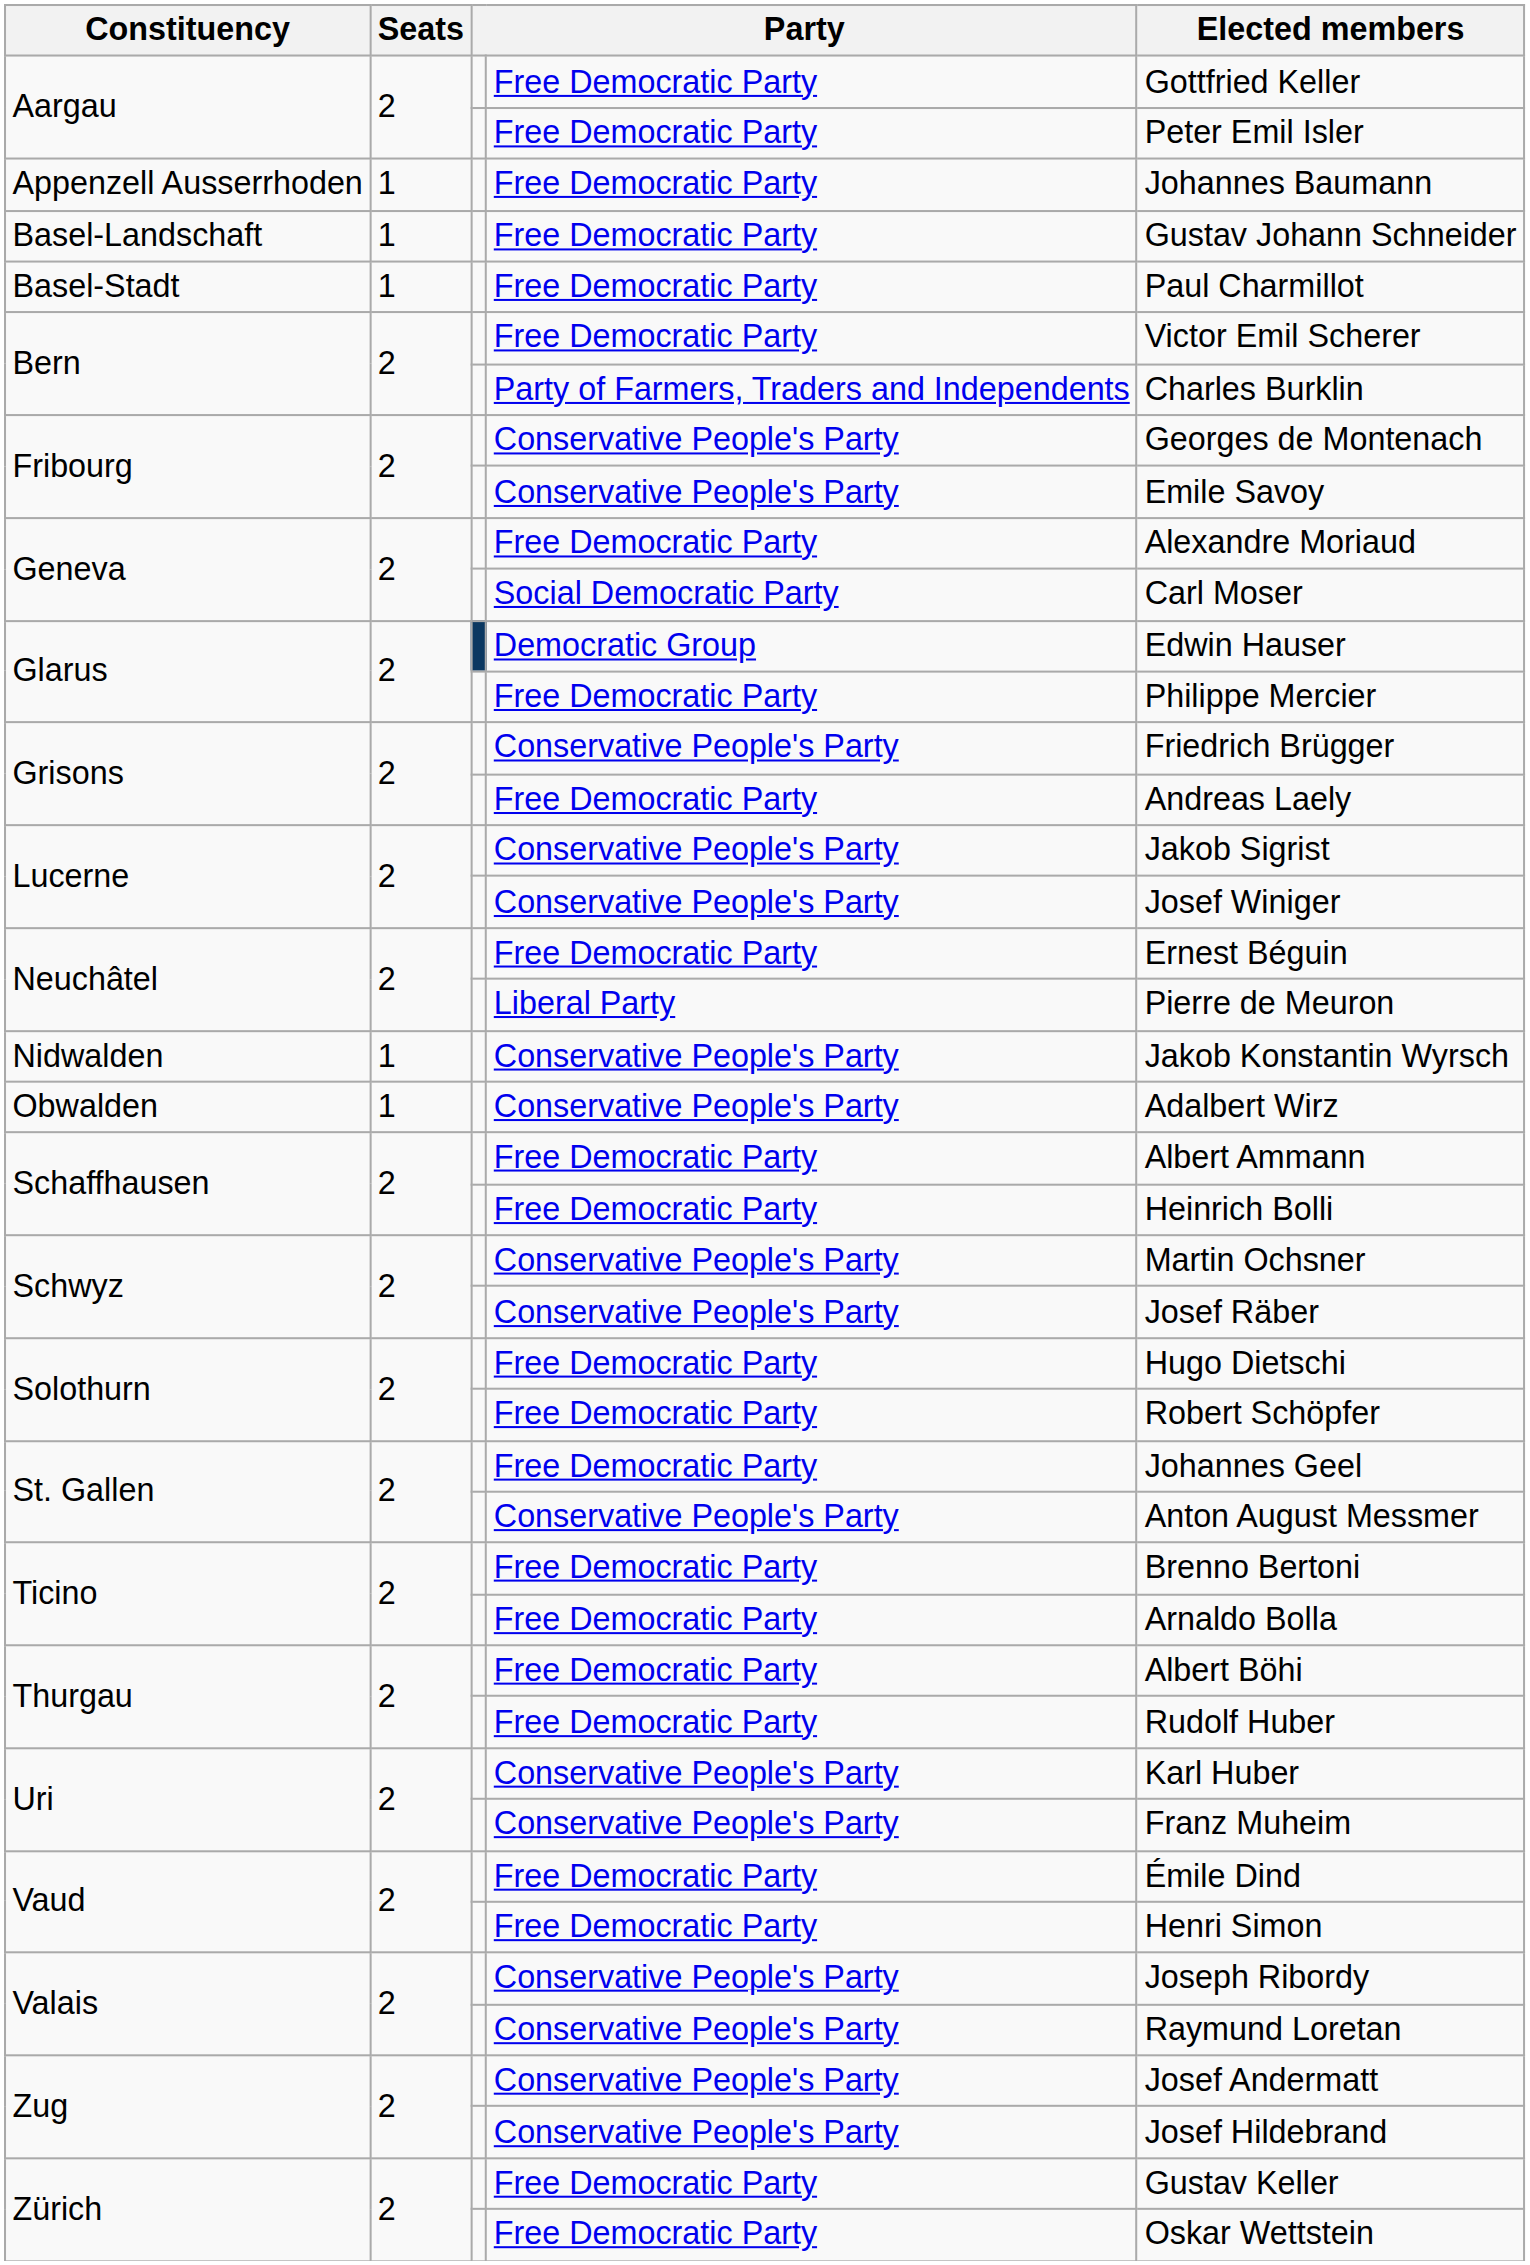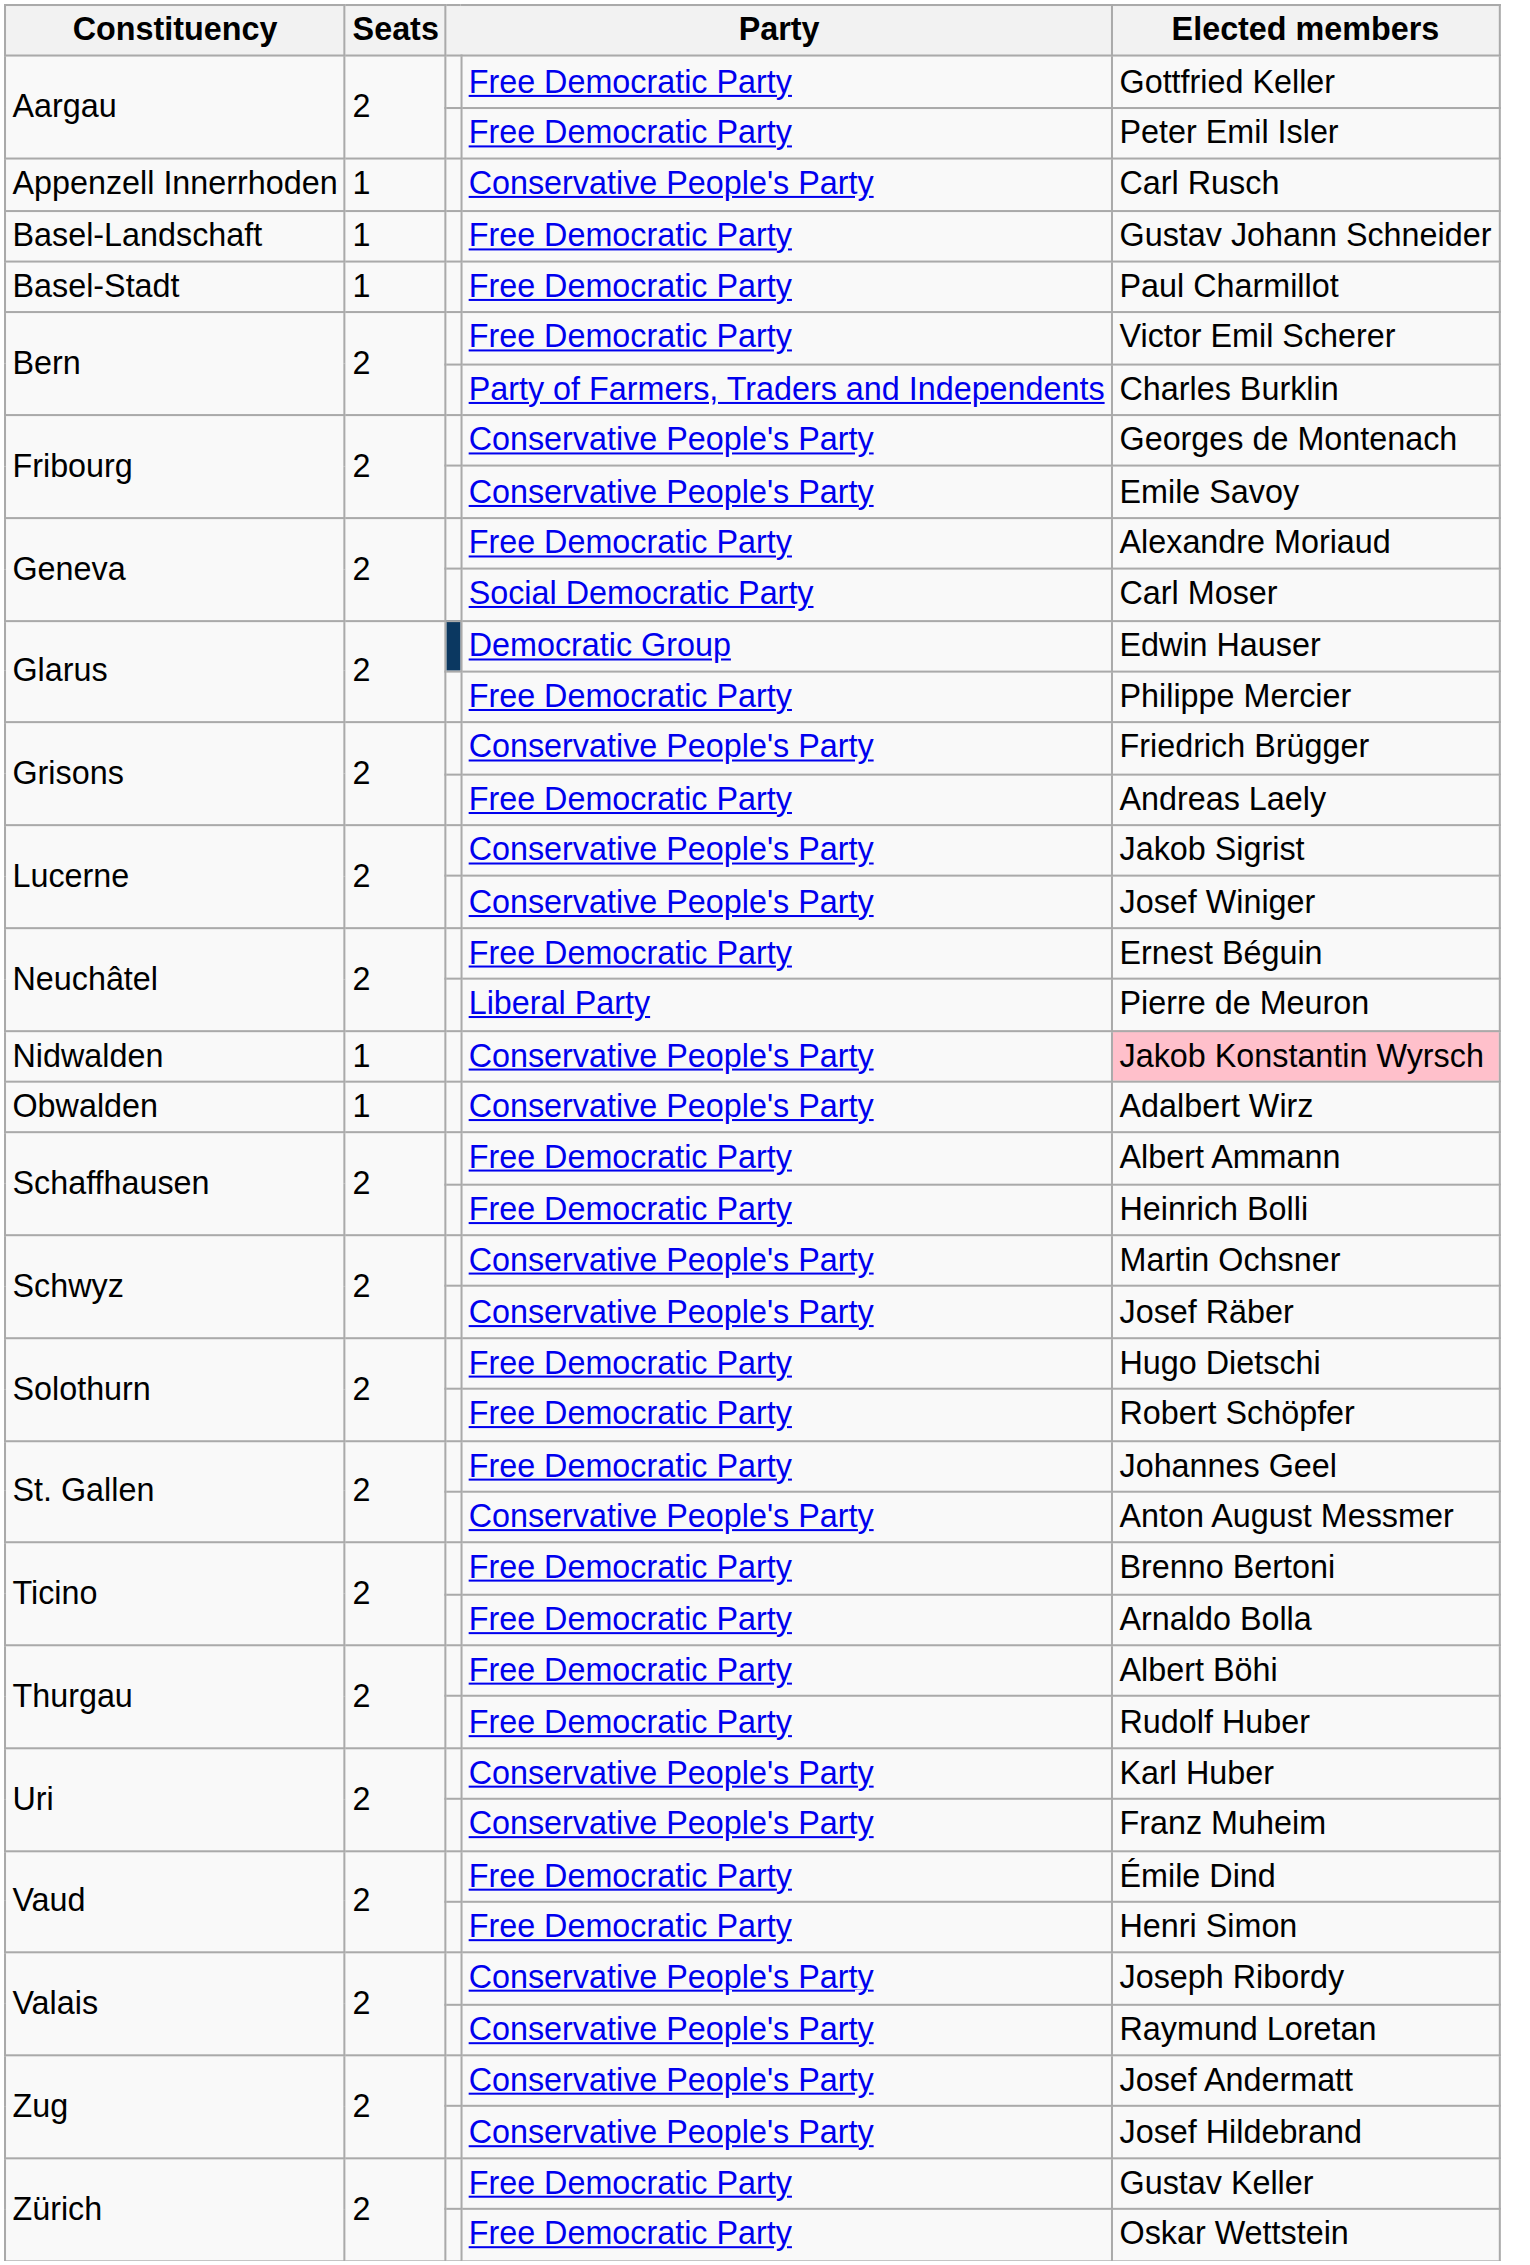- row: (188, 183)
+ row: (175, 183)
(1327, 1055) no background -> (1302, 1055) pink background
